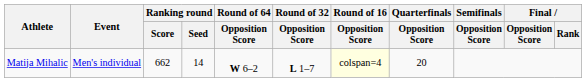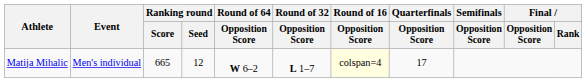(163, 63) 662 -> (163, 63) 665
(198, 63) 14 -> (198, 63) 12
(422, 63) 20 -> (422, 63) 17
